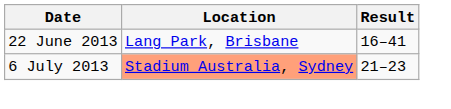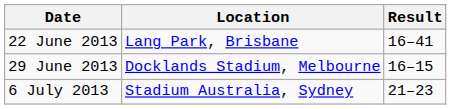+ row: (63, 67)
(239, 67) lightsalmon background -> (239, 91) no background
